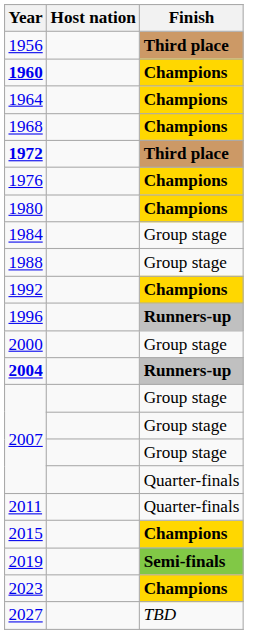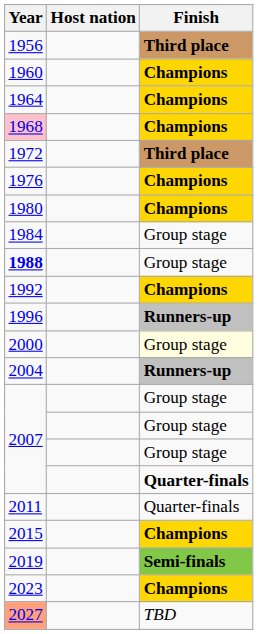(26, 72) bold -> (26, 72) normal
(26, 126) no background -> (26, 126) pink background
(26, 153) bold -> (26, 153) normal
(26, 262) normal -> (26, 262) bold
(185, 343) no background -> (185, 343) lightyellow background
(26, 371) bold -> (26, 371) normal
(191, 479) normal -> (196, 479) bold
(26, 615) no background -> (26, 615) lightsalmon background
